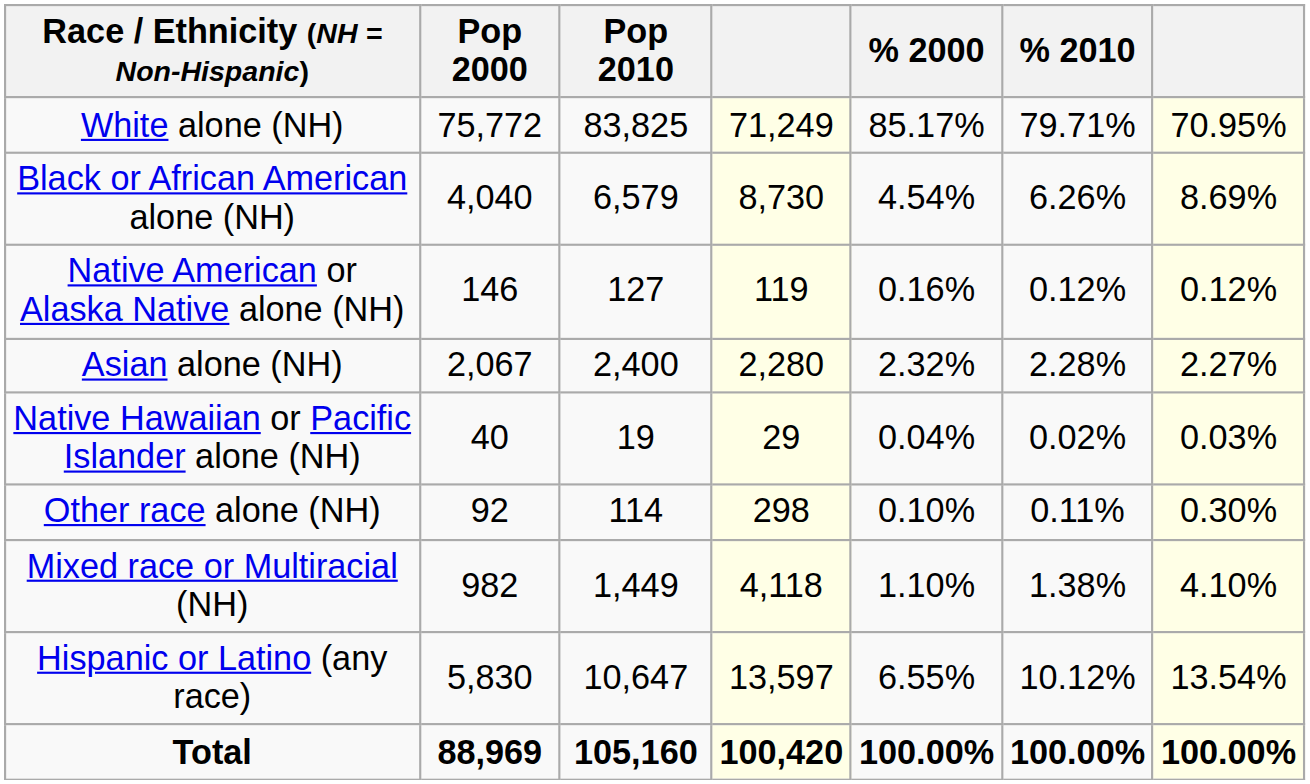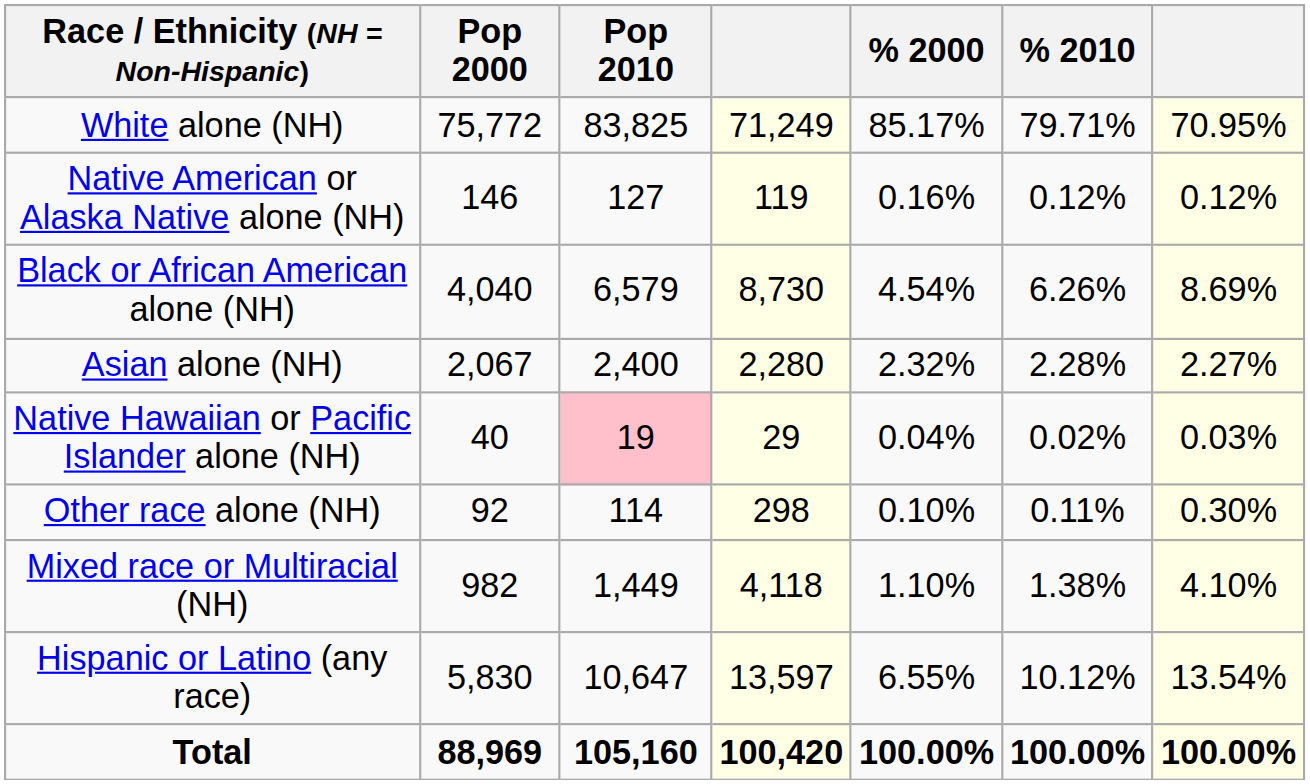rows swapped: (212, 198) <-> (212, 290)
(636, 437) no background -> (636, 437) pink background
